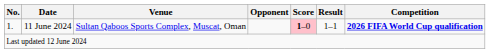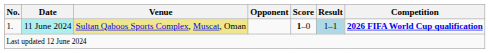(48, 26) no background -> (48, 26) paleturquoise background
(161, 26) no background -> (161, 26) khaki background
(303, 26) pink background -> (303, 26) no background
(331, 26) no background -> (331, 26) lightblue background
